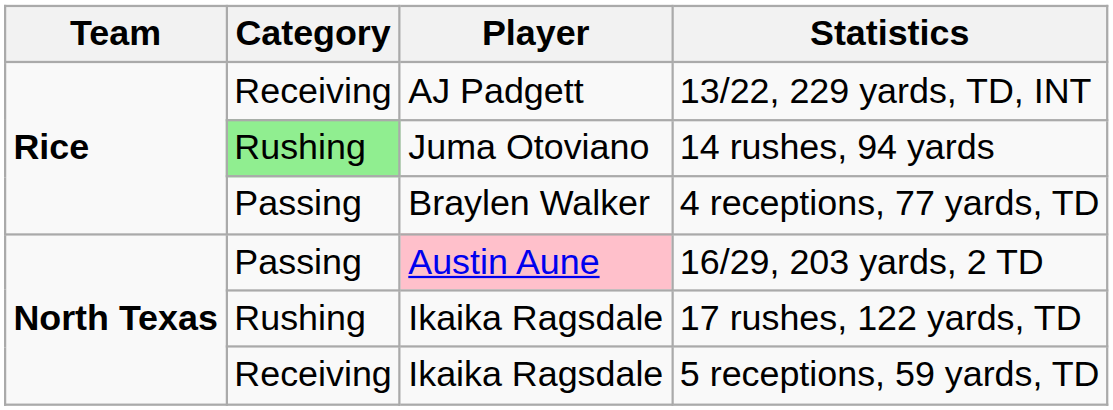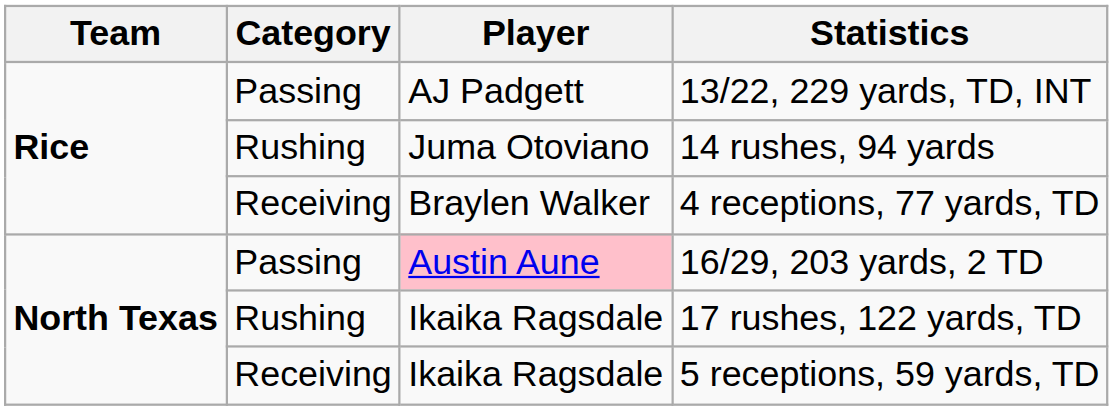(313, 90) Receiving -> (298, 90) Passing
(300, 147) lightgreen background -> (300, 147) no background
(298, 204) Passing -> (313, 204) Receiving
